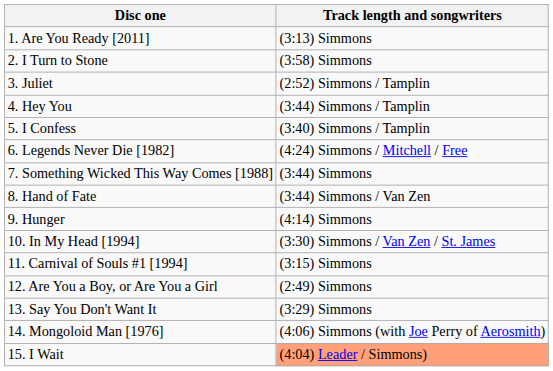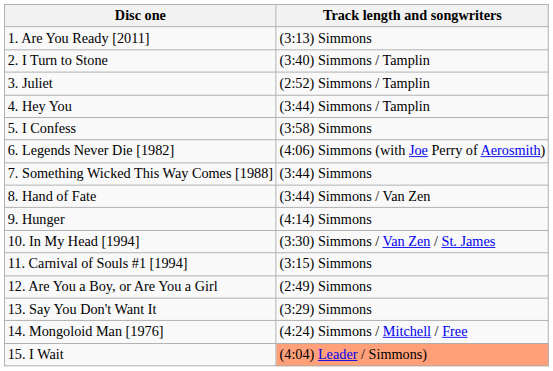(326, 60) (3:58) Simmons -> (355, 60) (3:40) Simmons / Tamplin
(355, 128) (3:40) Simmons / Tamplin -> (326, 128) (3:58) Simmons
(374, 151) (4:24) Simmons / Mitchell / Free -> (412, 151) (4:06) Simmons (with Joe Perry of Aerosmith)
(412, 331) (4:06) Simmons (with Joe Perry of Aerosmith) -> (374, 331) (4:24) Simmons / Mitchell / Free
